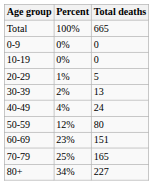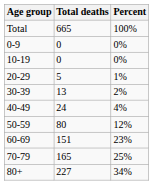columns swapped: (120, 12) <-> (73, 12)
